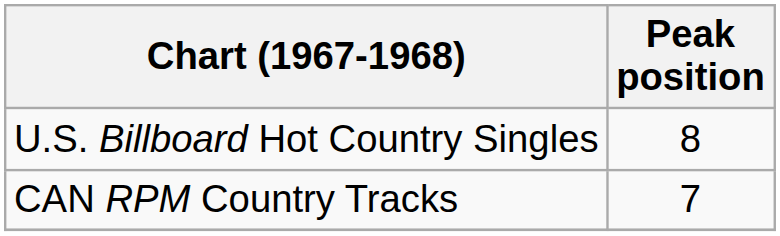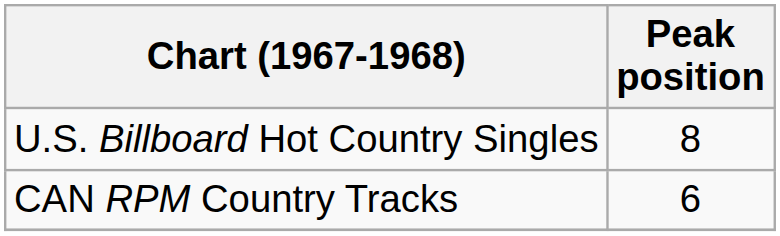(690, 199) 7 -> (690, 199) 6
